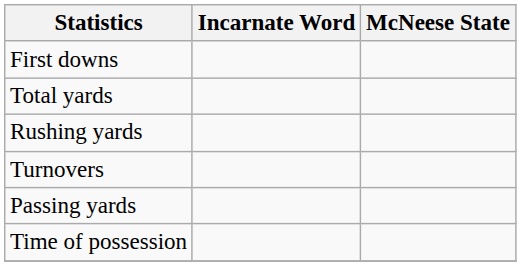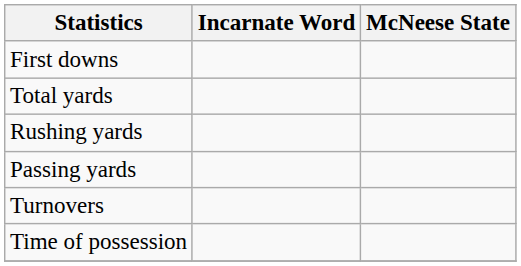rows swapped: (73, 205) <-> (57, 168)
